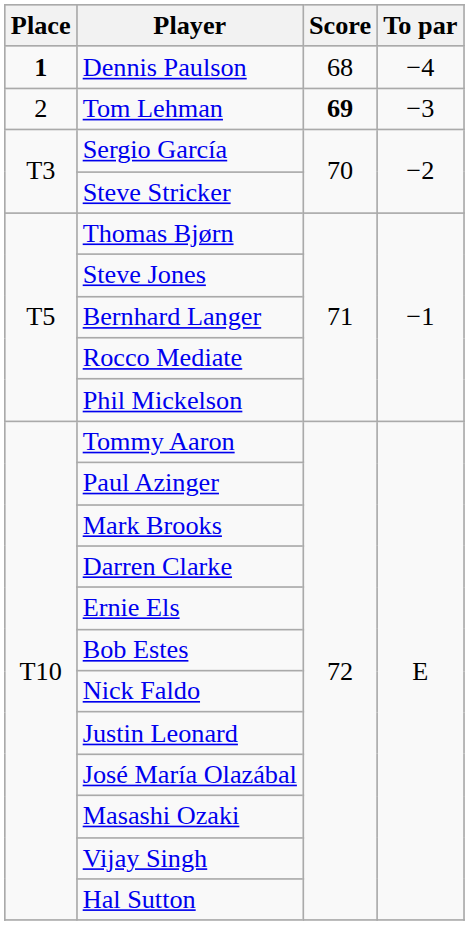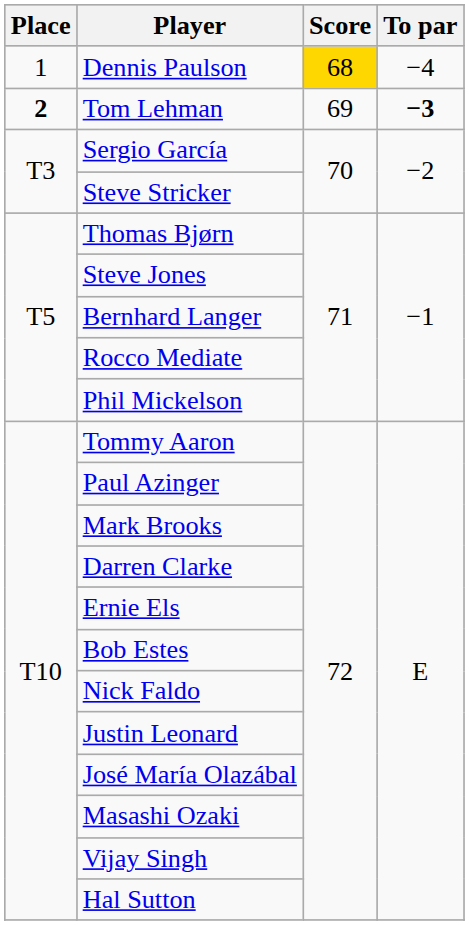(41, 66) bold -> (41, 66) normal
(340, 66) no background -> (340, 66) gold background
(41, 108) normal -> (41, 108) bold
(340, 108) bold -> (340, 108) normal
(420, 108) normal -> (420, 108) bold
